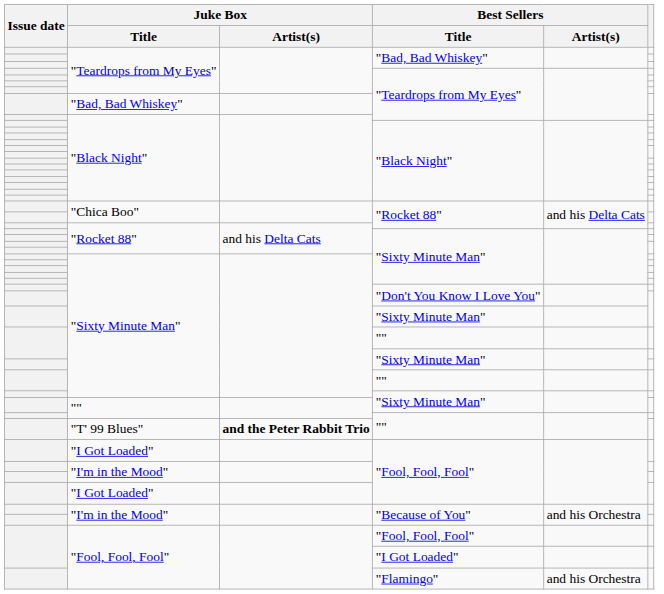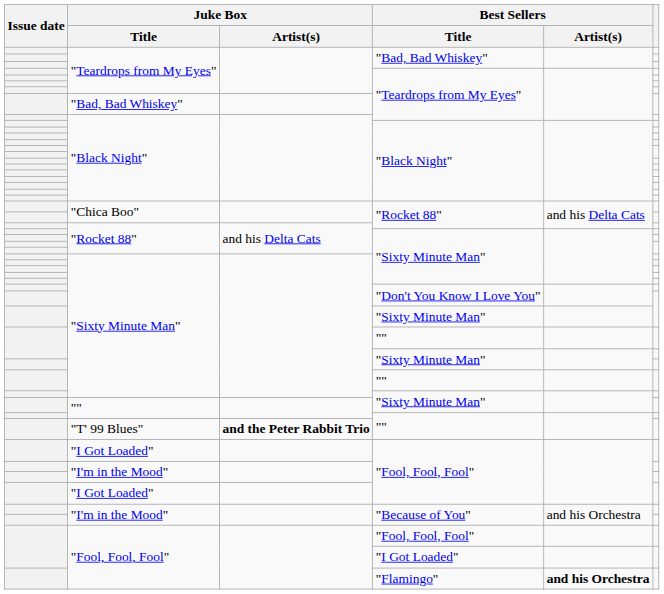(594, 578) normal -> (598, 578) bold
